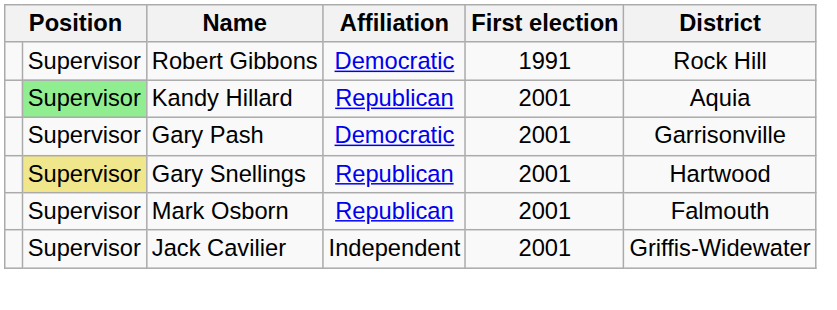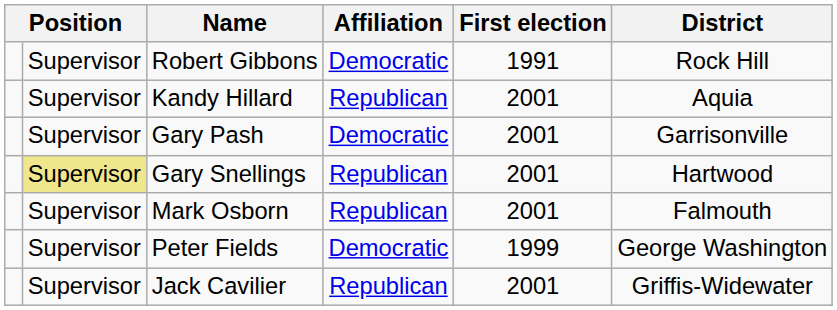(84, 98) lightgreen background -> (84, 98) no background
+ row: (215, 248)
(394, 248) Independent -> (388, 286) Republican
